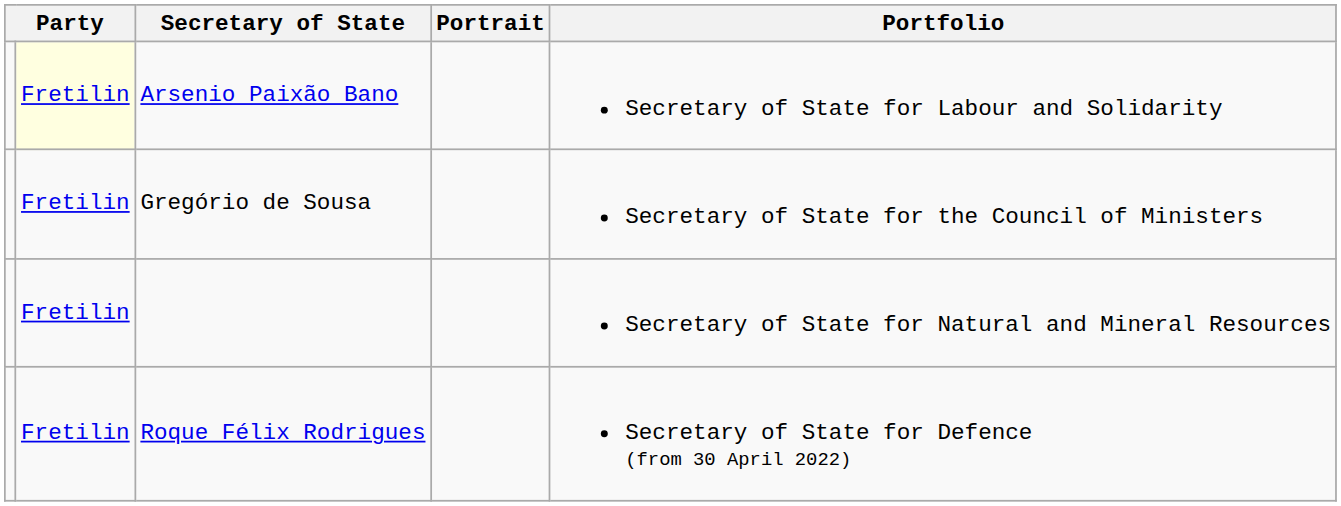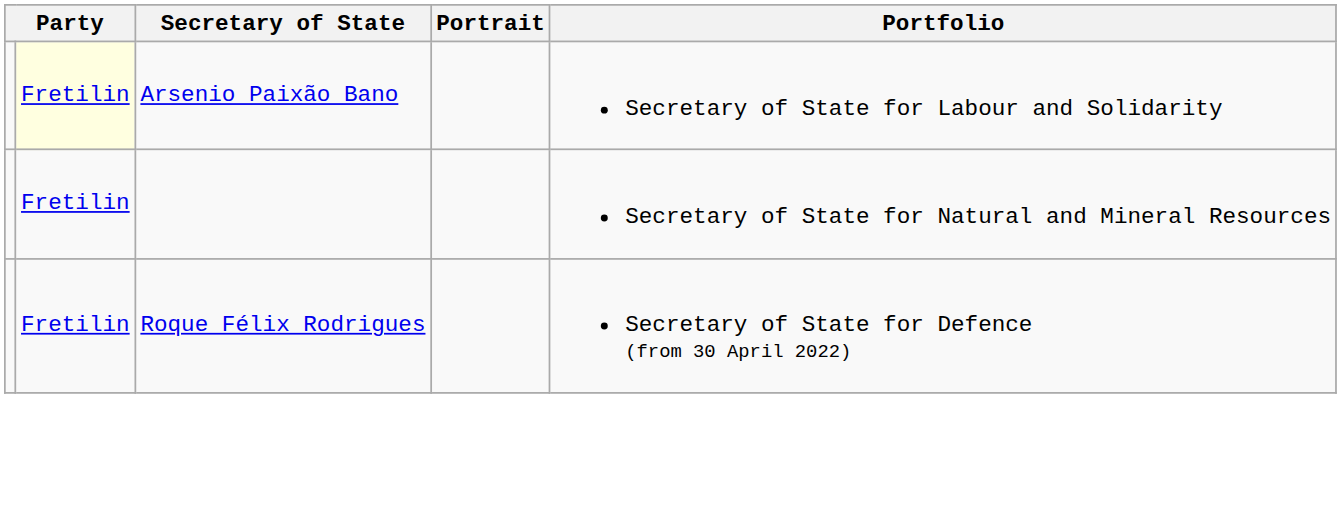- row: (256, 204)
